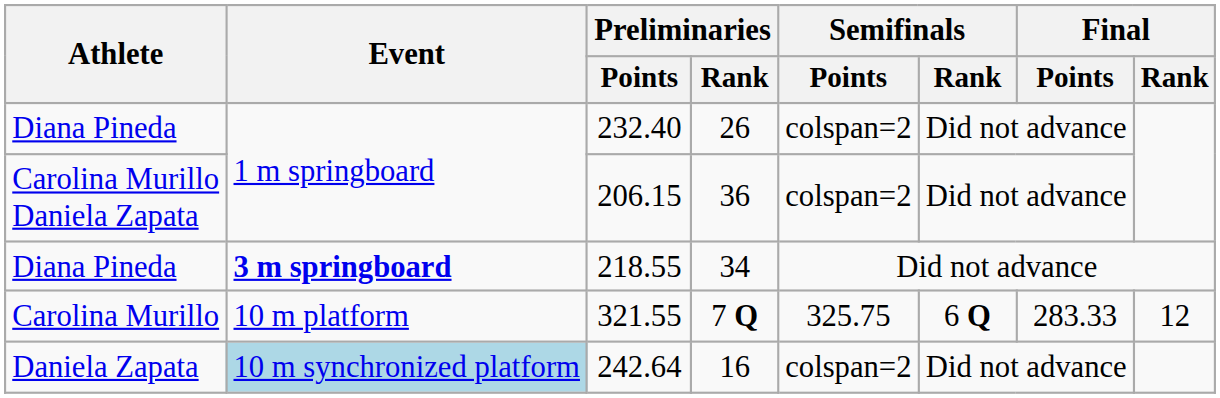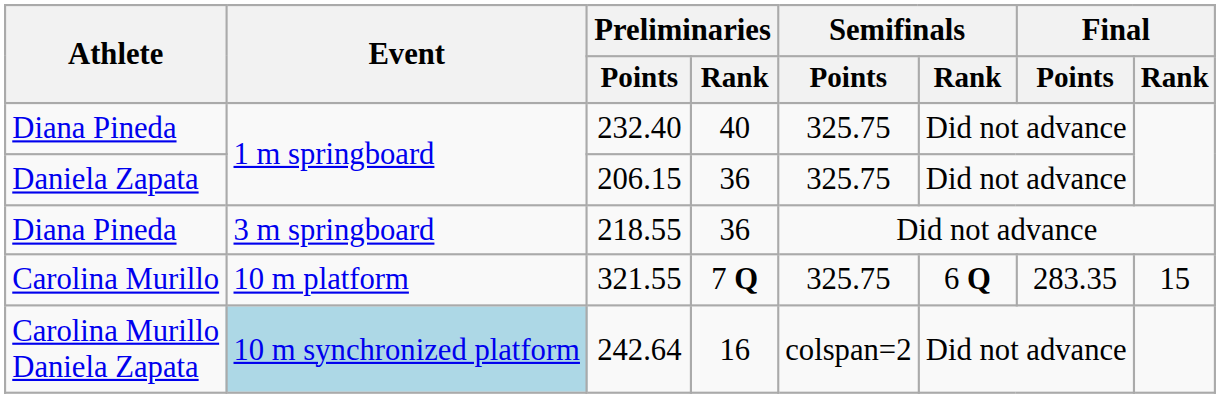(735, 128) 26 -> (735, 128) 40
(848, 128) colspan=2 -> (848, 128) 325.75
(116, 197) Carolina Murillo Daniela Zapata -> (105, 179) Daniela Zapata
(848, 197) colspan=2 -> (848, 179) 325.75
(343, 266) bold -> (334, 229) normal
(735, 266) 34 -> (735, 229) 36
(1075, 316) 283.33 -> (1075, 280) 283.35
(1175, 316) 12 -> (1175, 280) 15
(105, 367) Daniela Zapata -> (116, 349) Carolina Murillo Daniela Zapata
